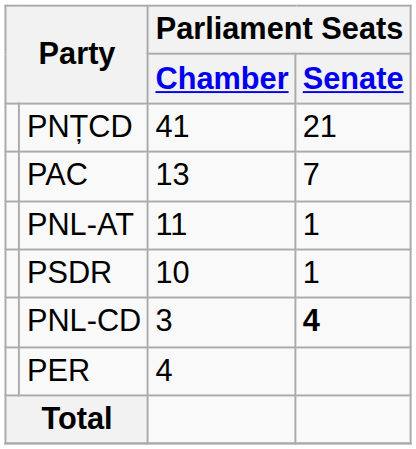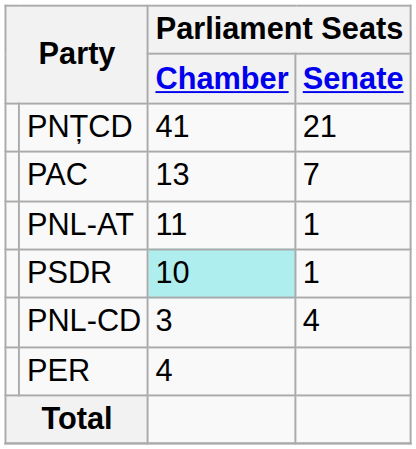(173, 273) no background -> (173, 273) paleturquoise background
(311, 321) bold -> (311, 321) normal
